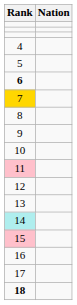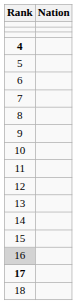(20, 46) normal -> (20, 46) bold
(20, 81) bold -> (20, 81) normal
(20, 98) gold background -> (20, 98) no background
(20, 168) pink background -> (20, 168) no background
(20, 221) paleturquoise background -> (20, 221) no background
(20, 238) pink background -> (20, 238) no background
(20, 256) no background -> (20, 256) lightgrey background
(20, 273) normal -> (20, 273) bold
(20, 291) bold -> (20, 291) normal
